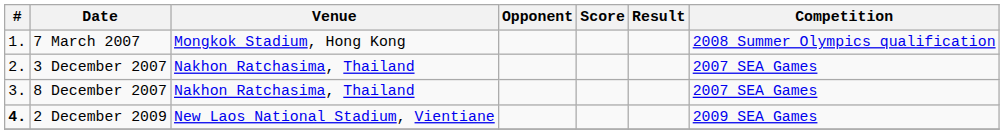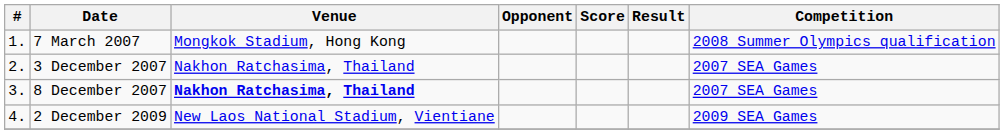(294, 92) normal -> (294, 92) bold
(17, 117) bold -> (17, 117) normal
